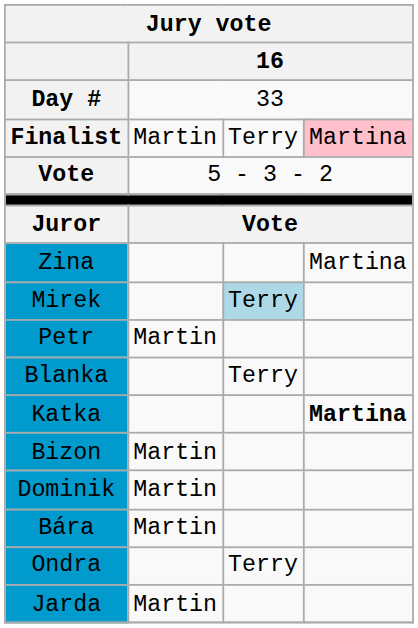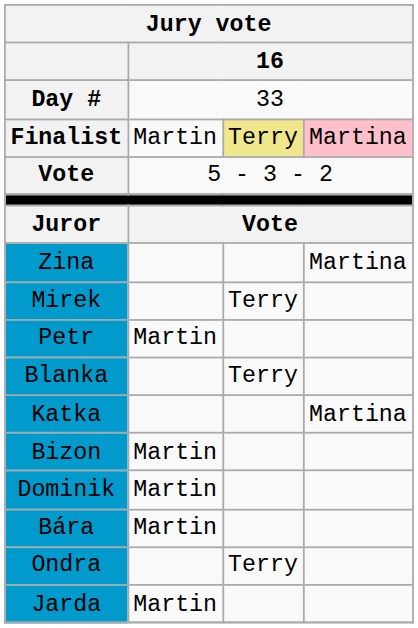(263, 138) no background -> (263, 138) khaki background
(263, 300) lightblue background -> (263, 300) no background
(358, 414) bold -> (358, 414) normal
